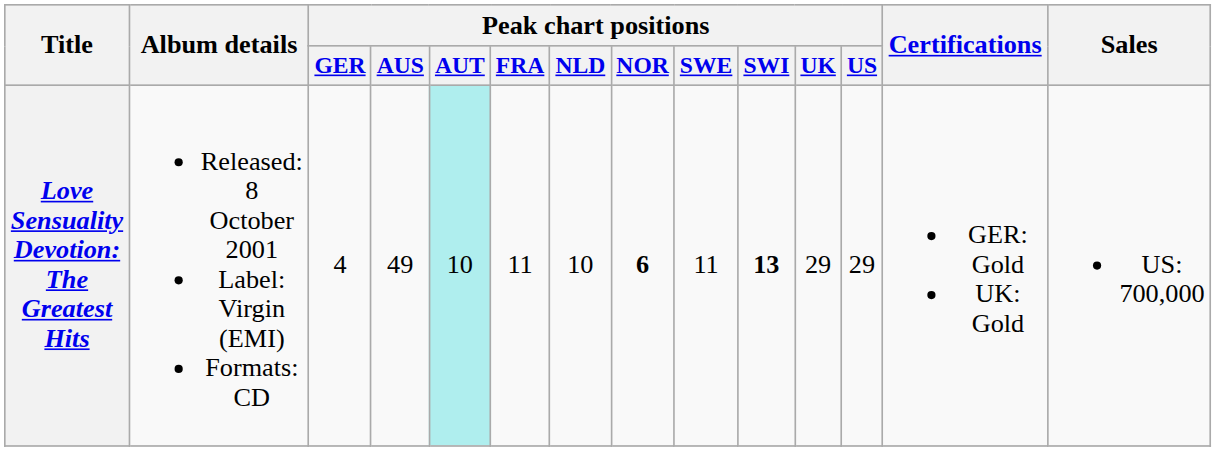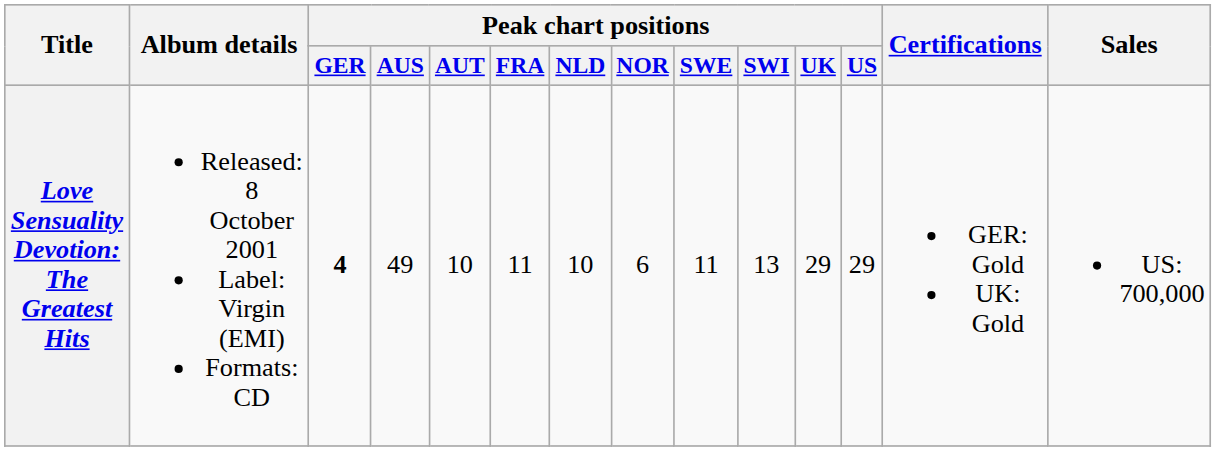(340, 264) normal -> (340, 264) bold
(460, 264) paleturquoise background -> (460, 264) no background
(643, 264) bold -> (643, 264) normal
(766, 264) bold -> (766, 264) normal
